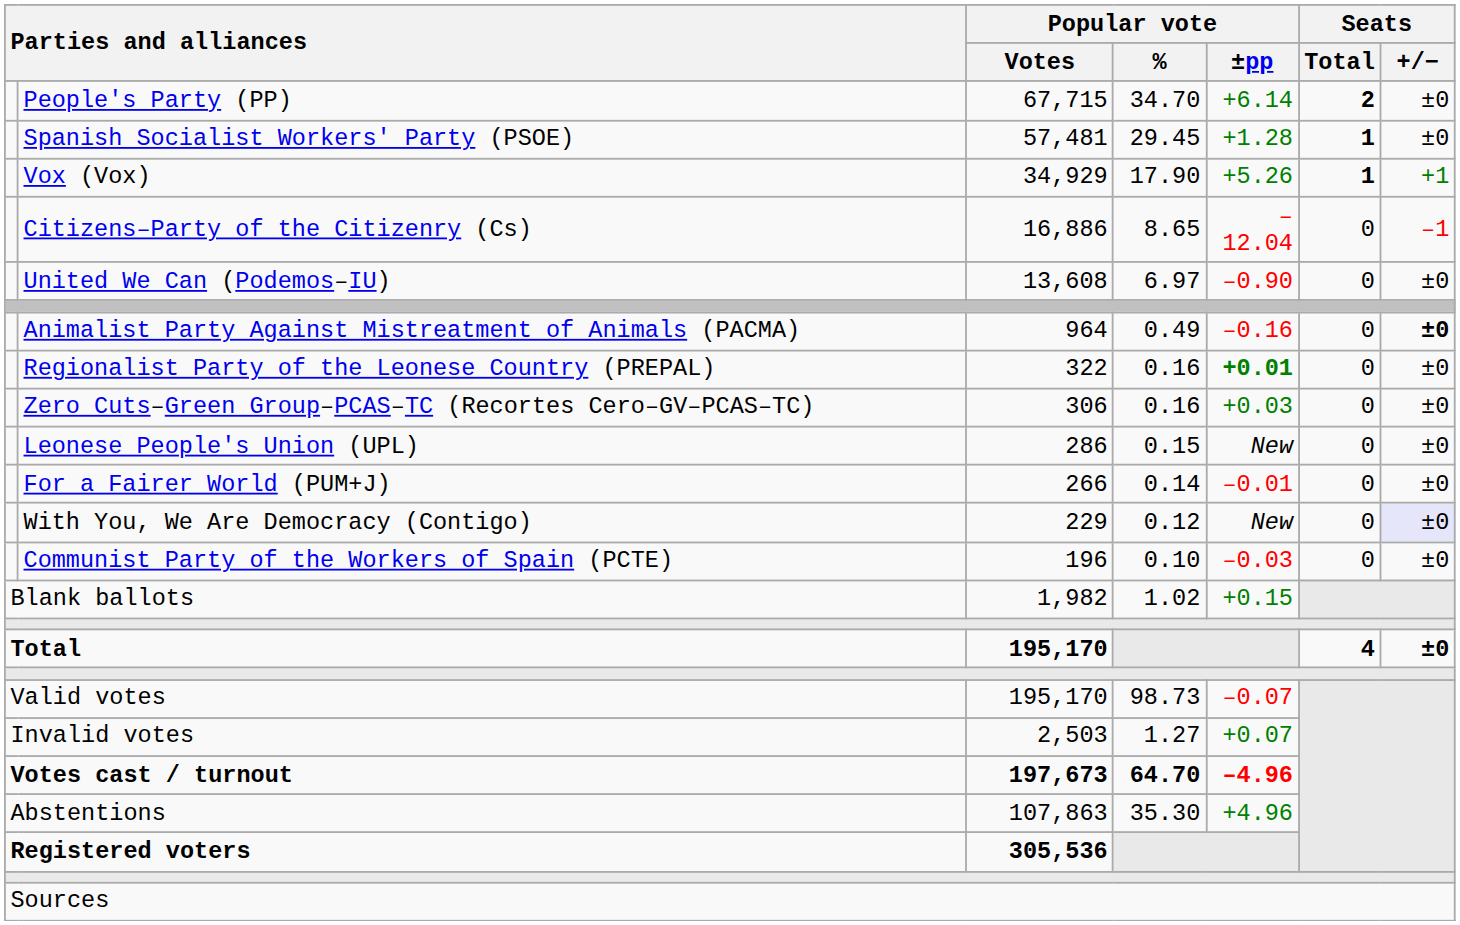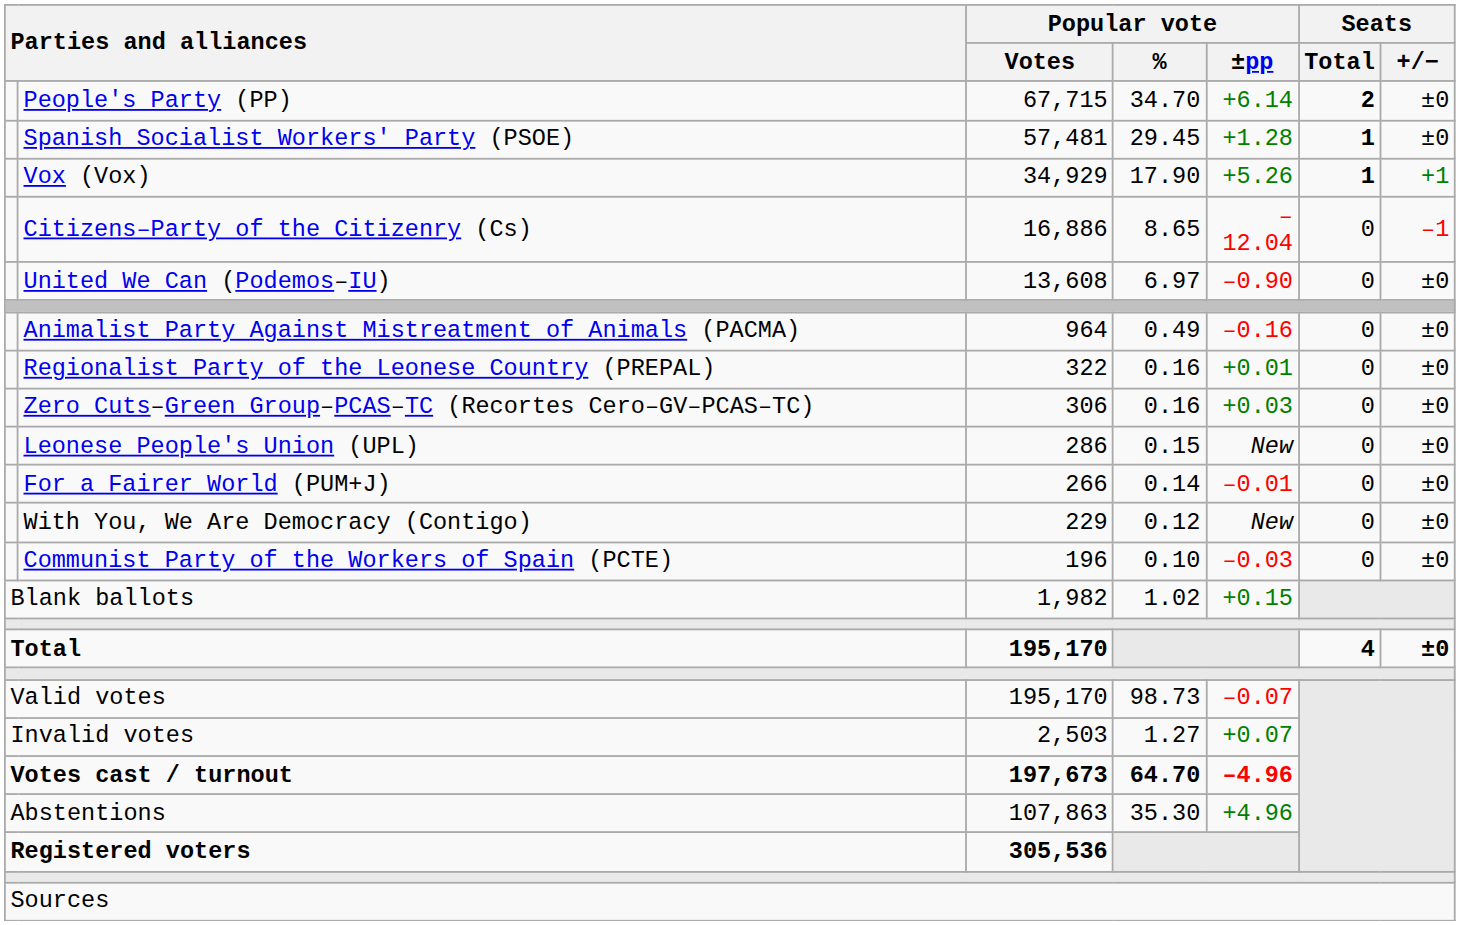(1435, 331) bold -> (1435, 331) normal
(1258, 369) bold -> (1258, 369) normal
(1435, 523) lavender background -> (1435, 523) no background
